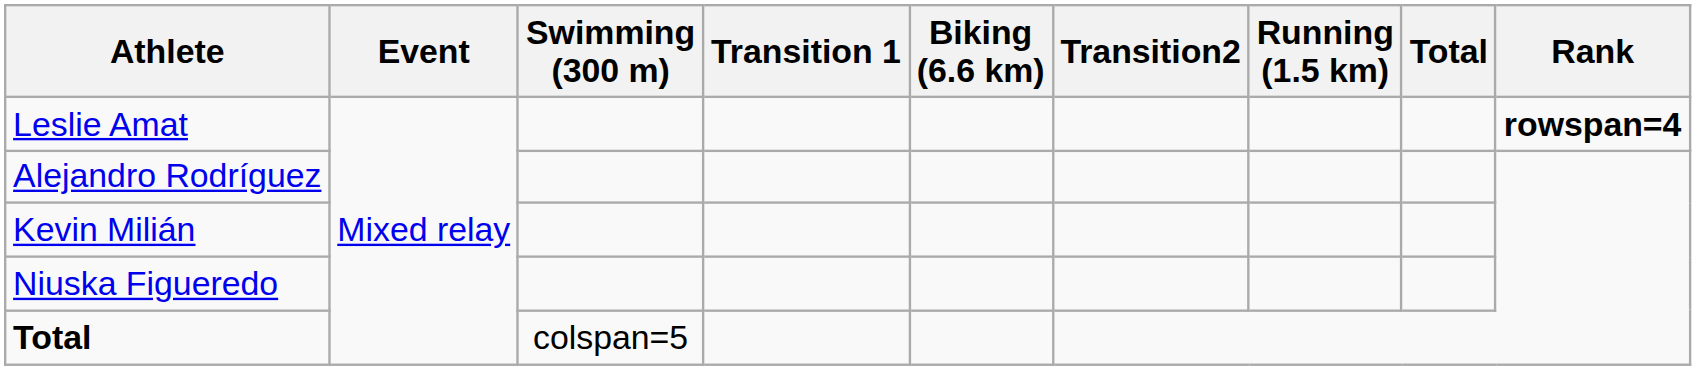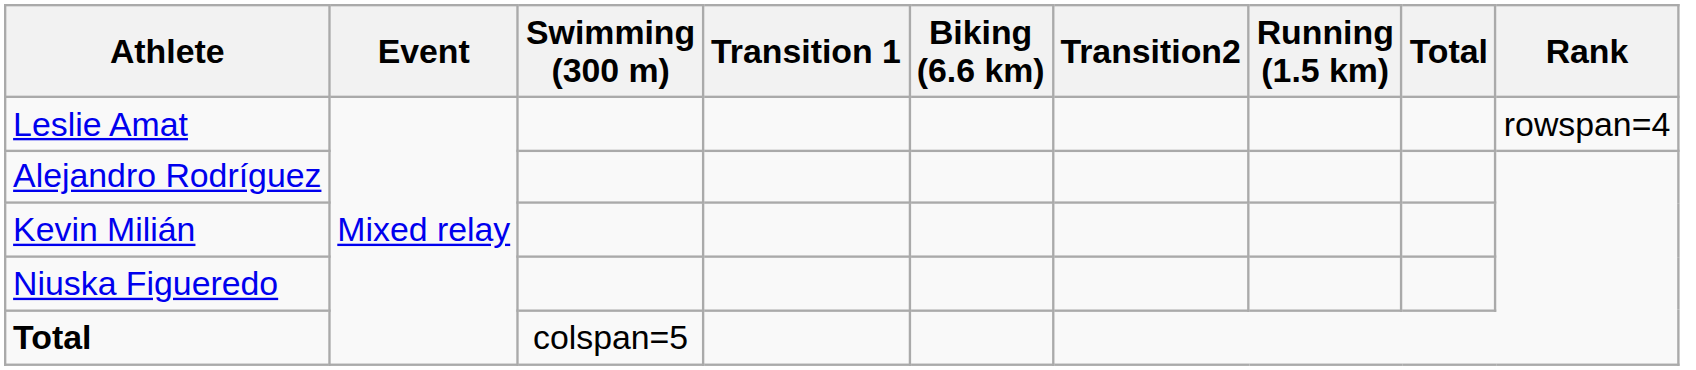(1593, 123) bold -> (1587, 123) normal
